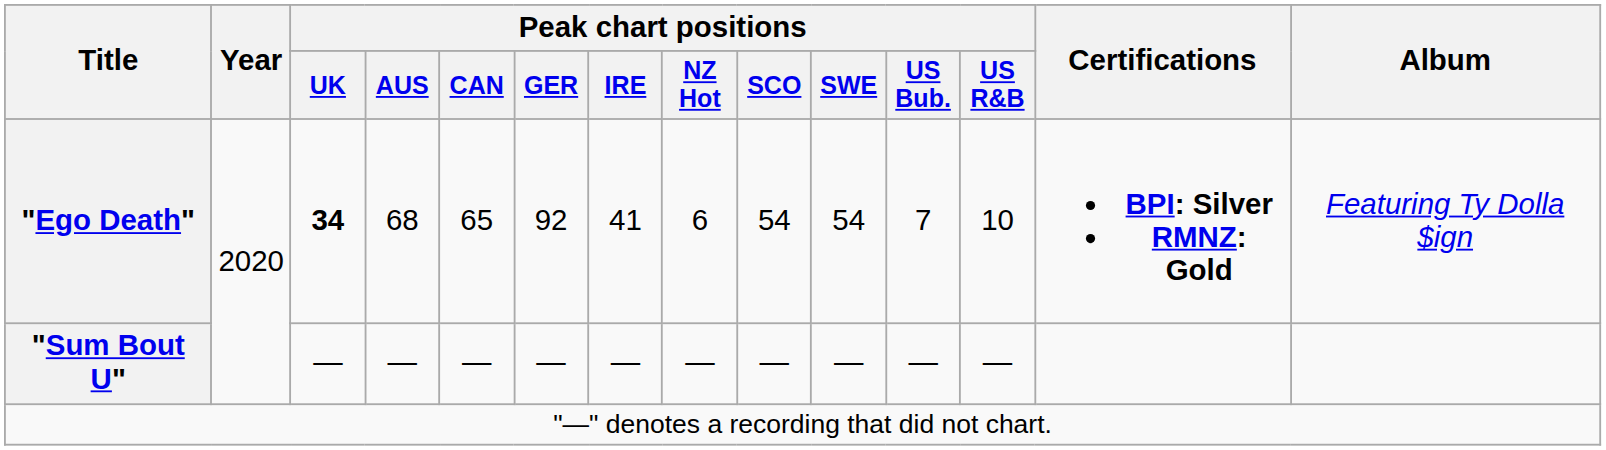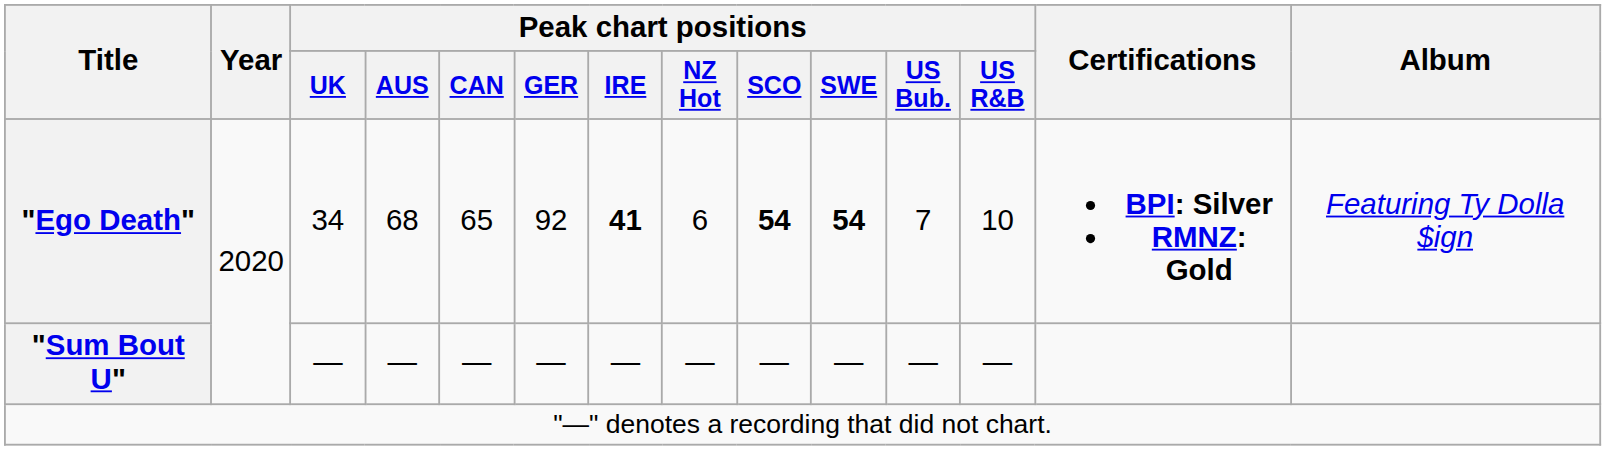(328, 220) bold -> (328, 220) normal
(625, 220) normal -> (625, 220) bold
(774, 220) normal -> (774, 220) bold
(849, 220) normal -> (849, 220) bold
